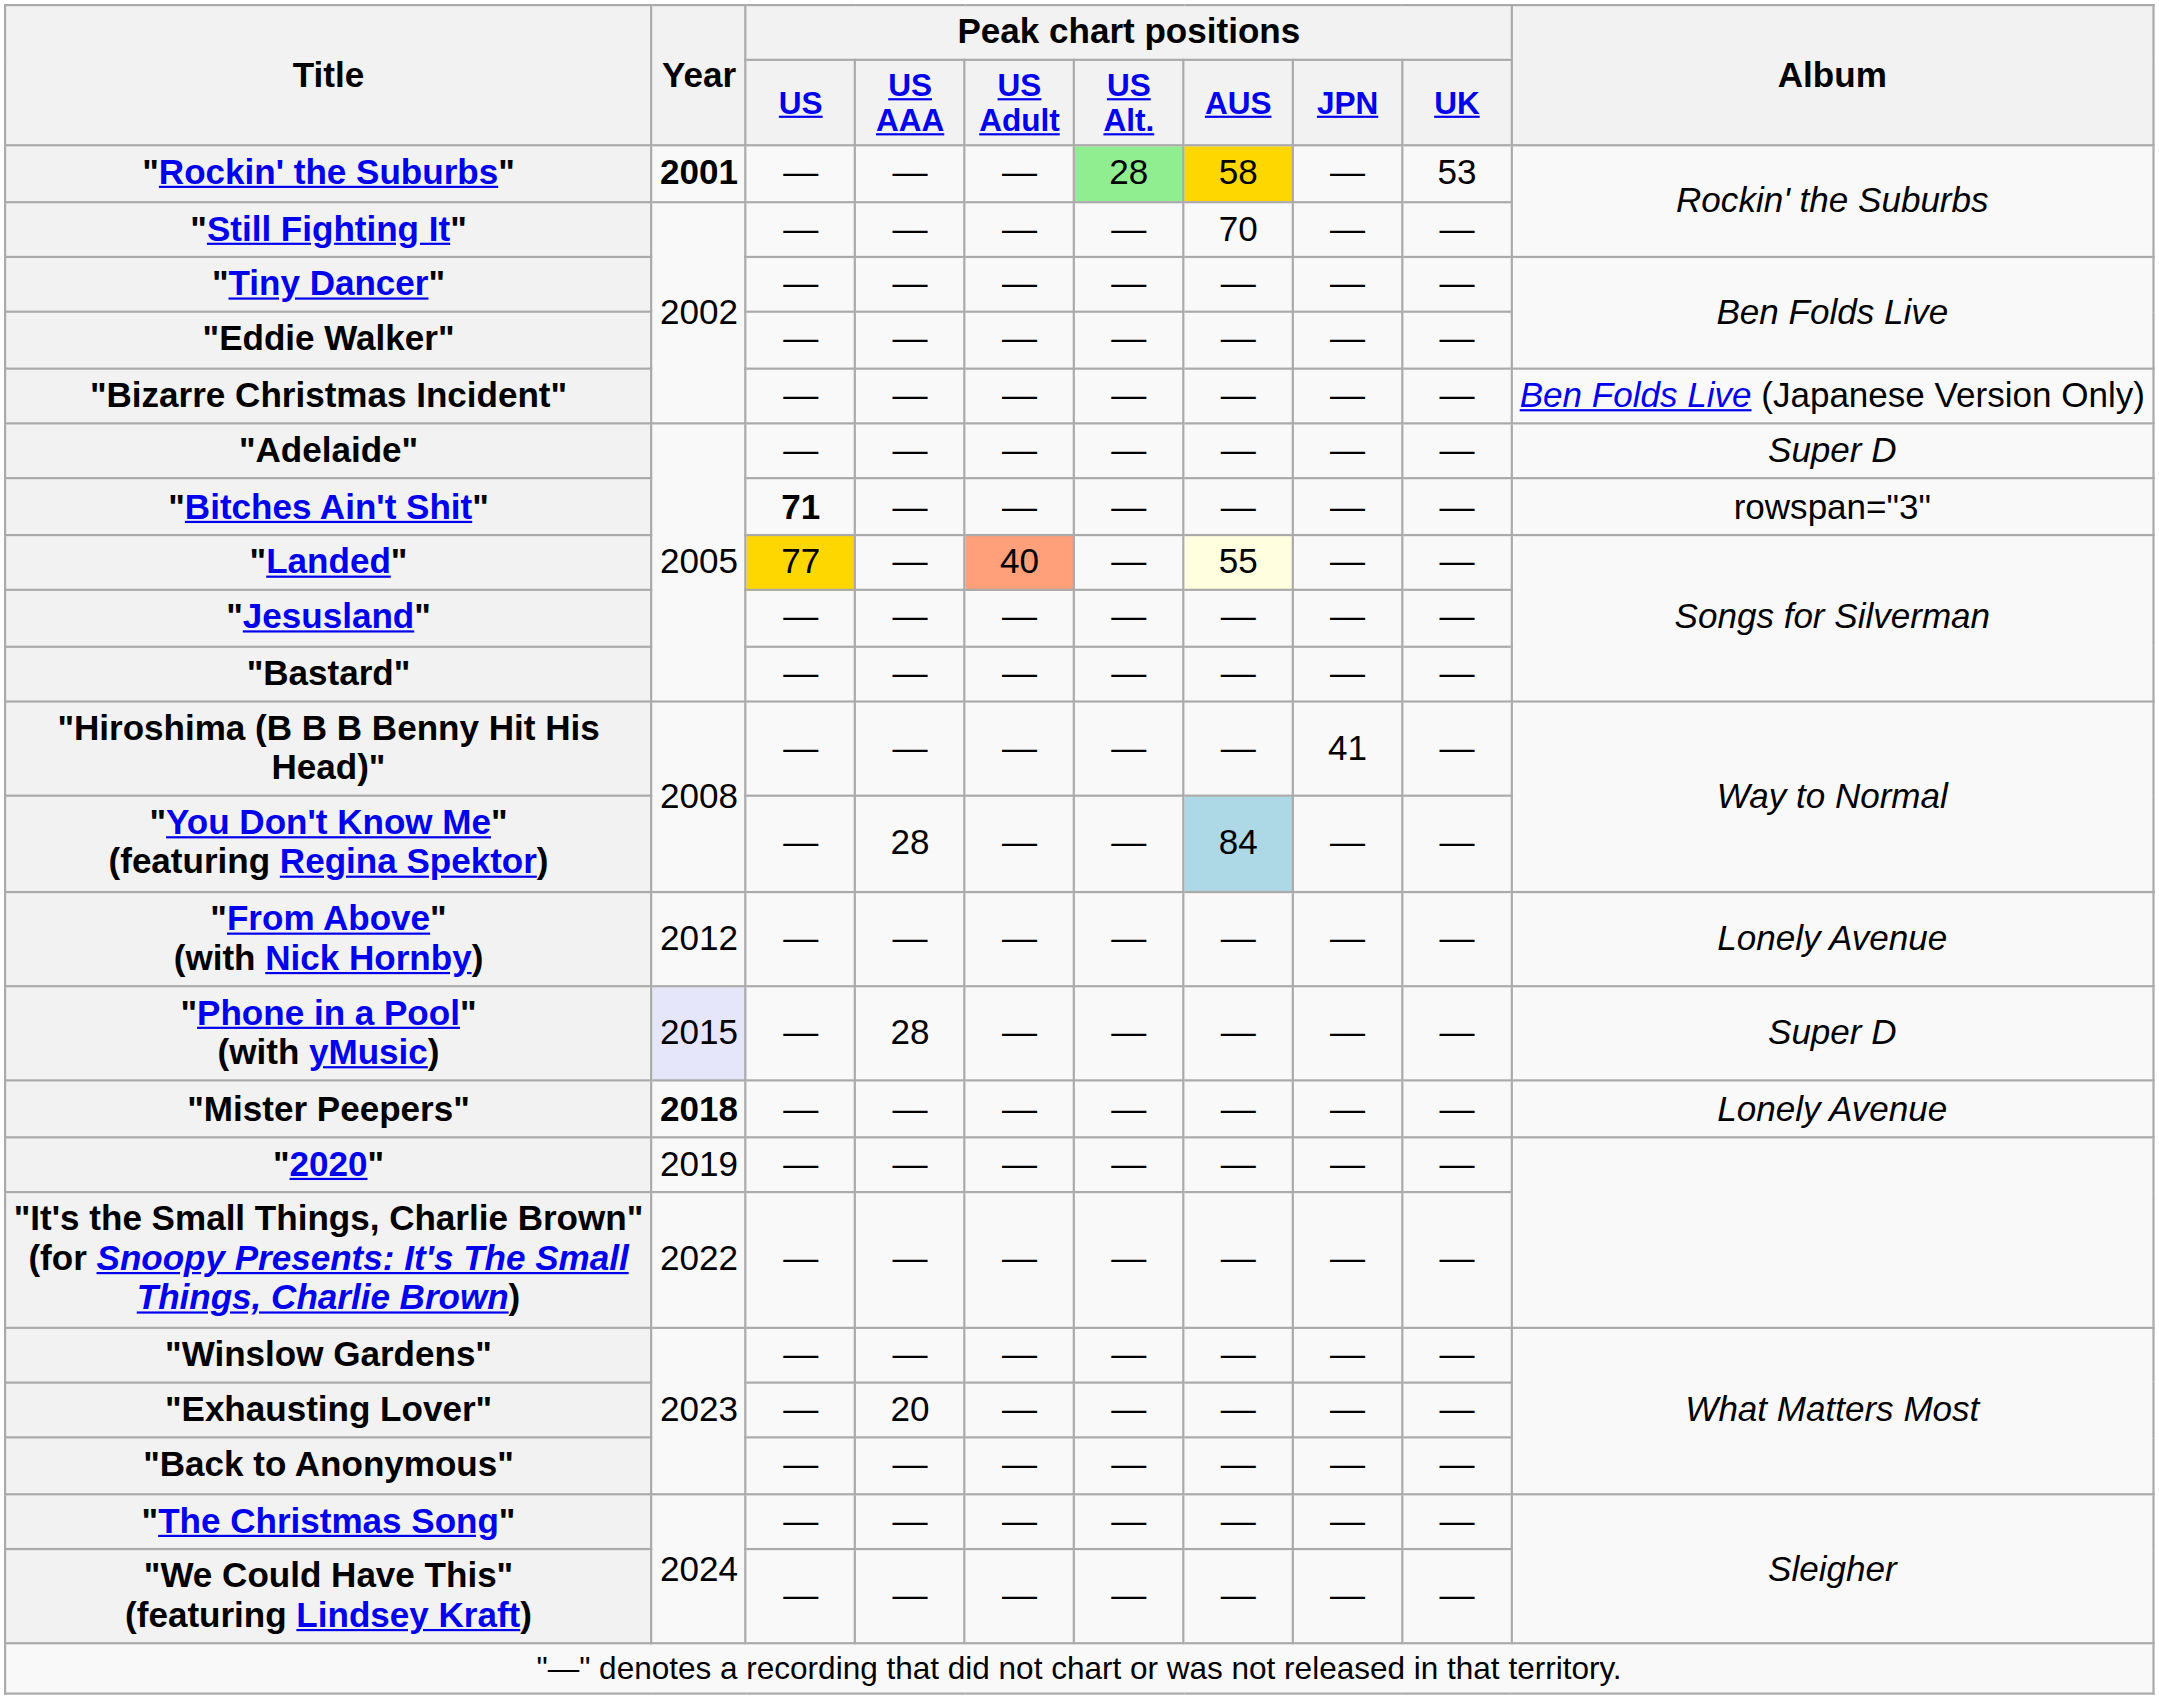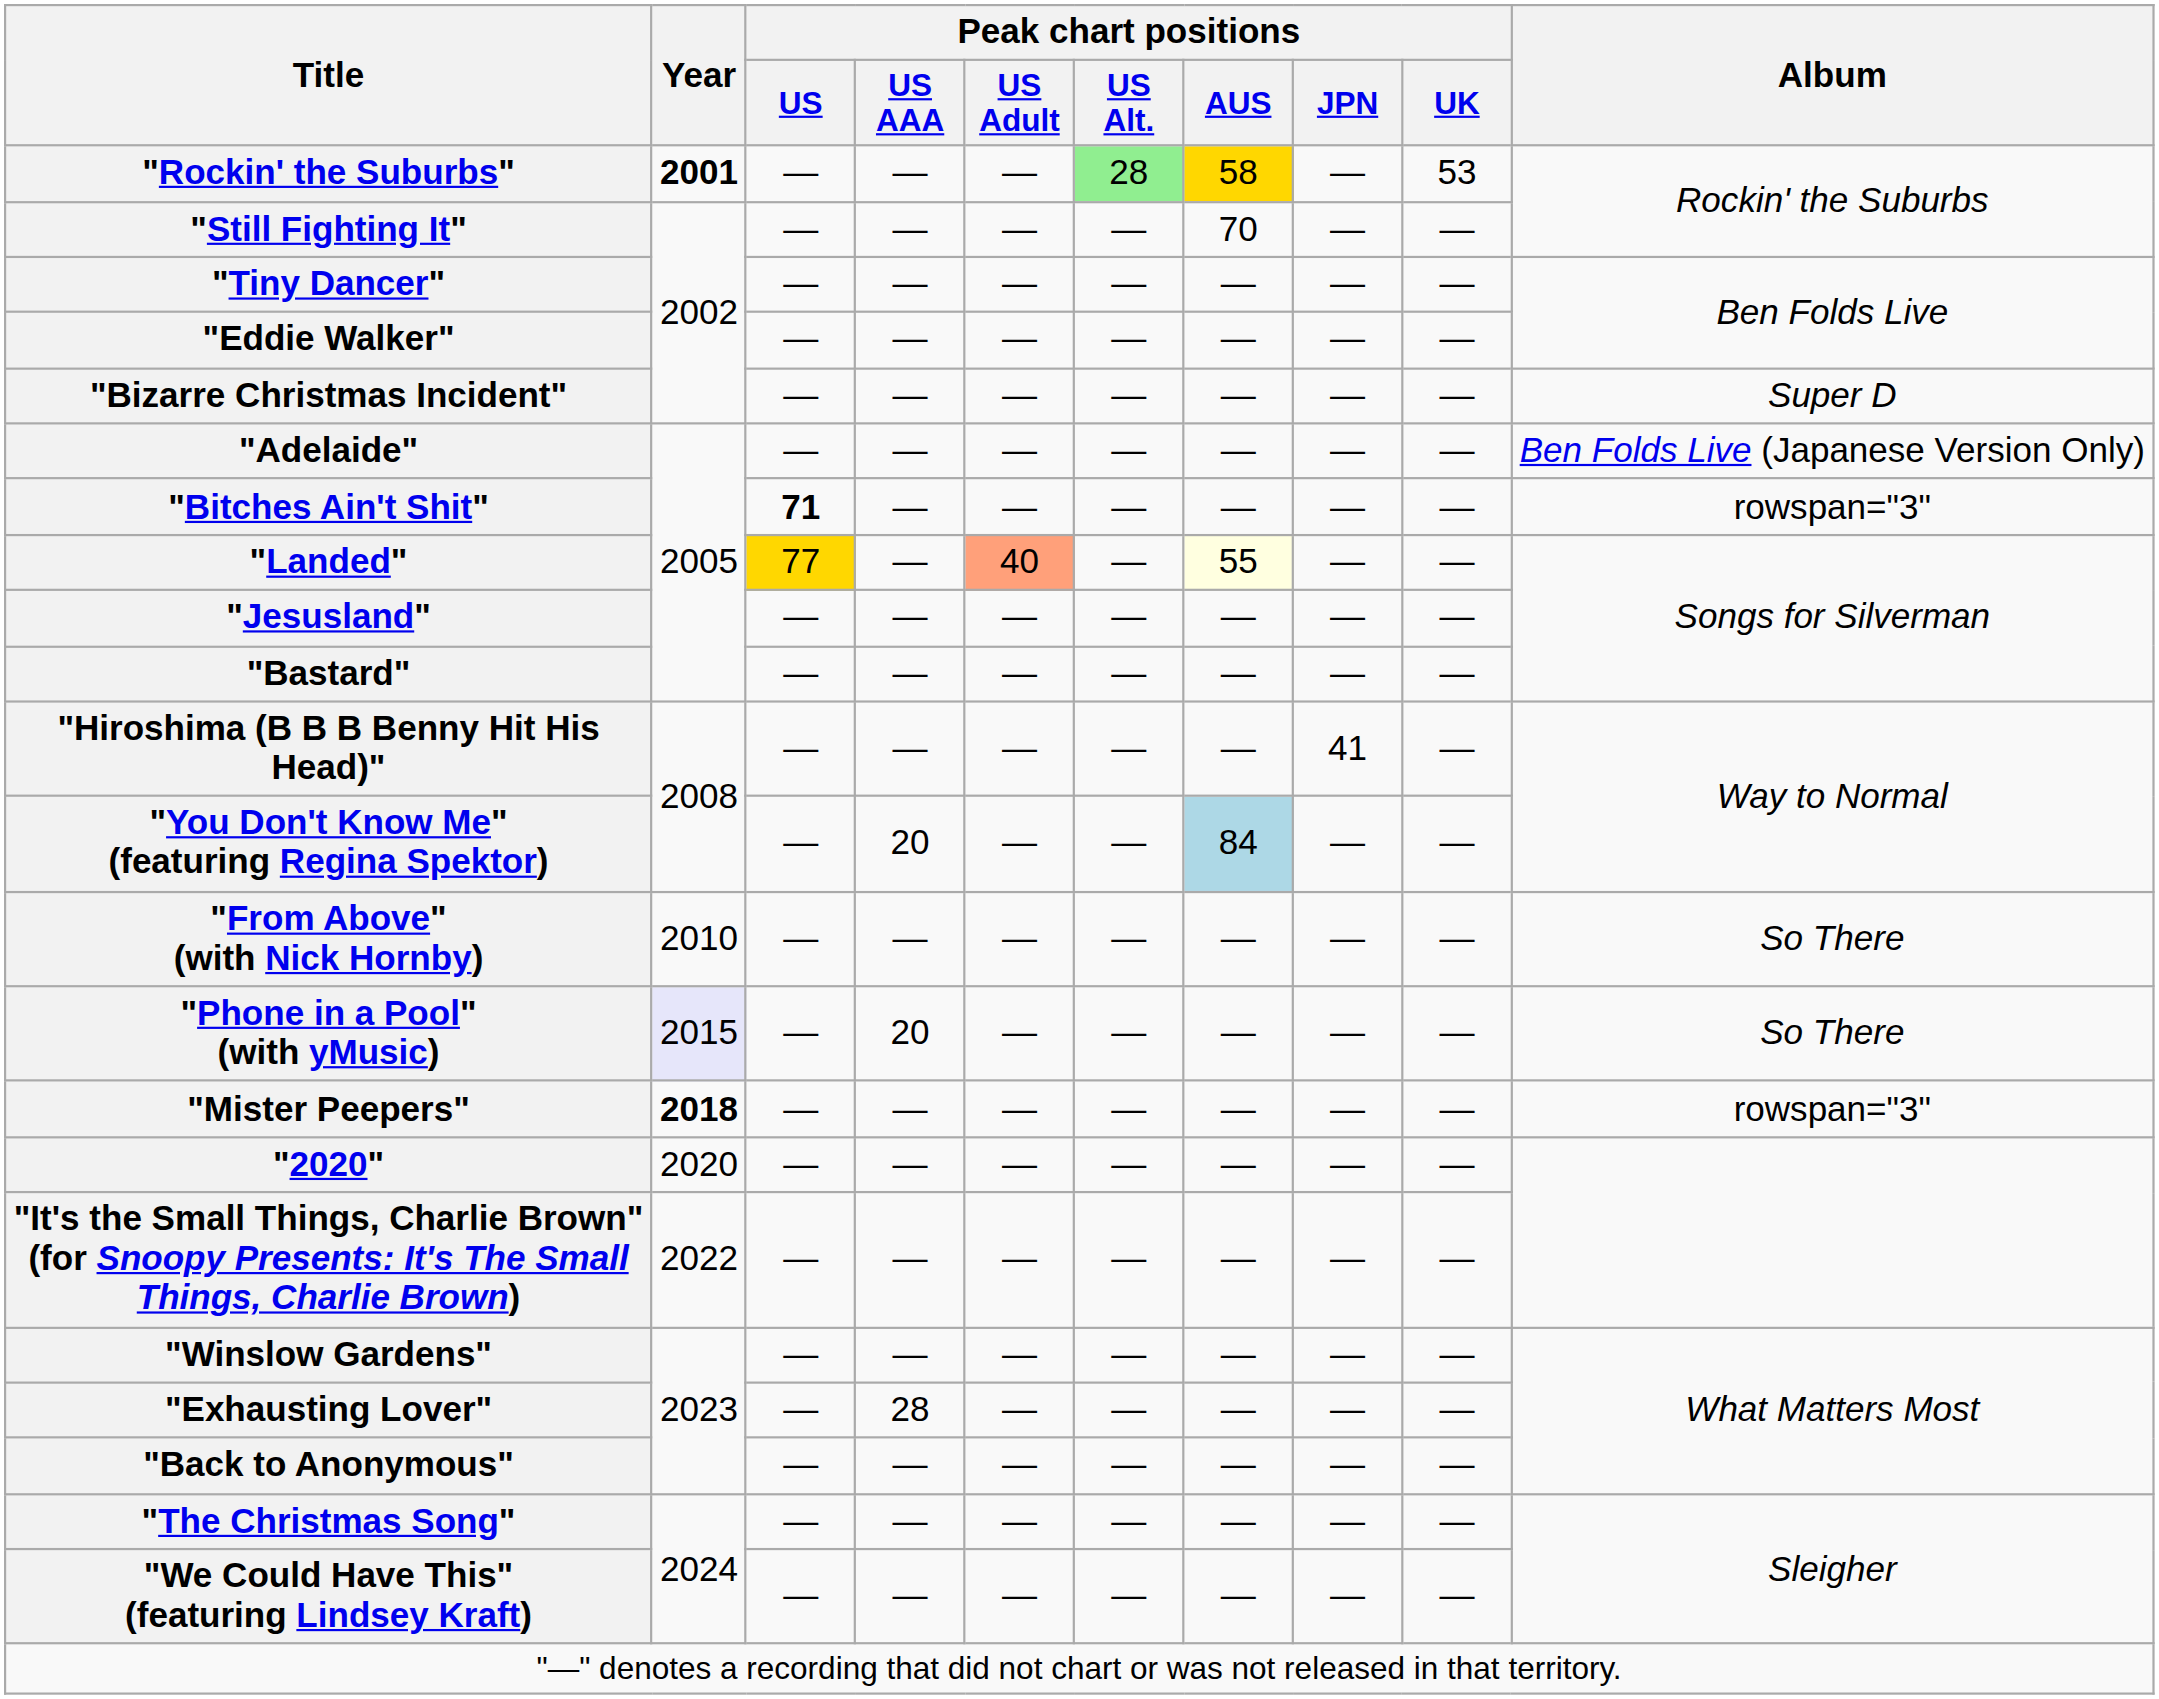(1832, 395) Ben Folds Live (Japanese Version Only) -> (1832, 395) Super D
(1832, 450) Super D -> (1832, 450) Ben Folds Live (Japanese Version Only)
(910, 843) 28 -> (910, 843) 20
(699, 938) 2012 -> (699, 938) 2010
(1832, 938) Lonely Avenue -> (1832, 938) So There
(910, 1033) 28 -> (910, 1033) 20
(1832, 1033) Super D -> (1832, 1033) So There
(1832, 1108) Lonely Avenue -> (1832, 1108) rowspan="3"
(699, 1163) 2019 -> (699, 1163) 2020
(910, 1409) 20 -> (910, 1409) 28
